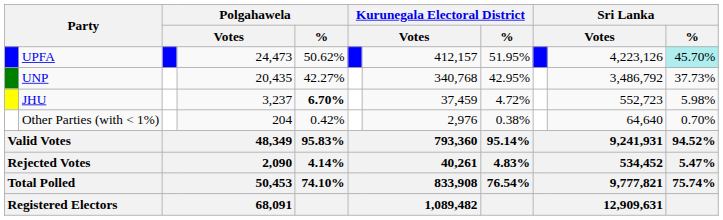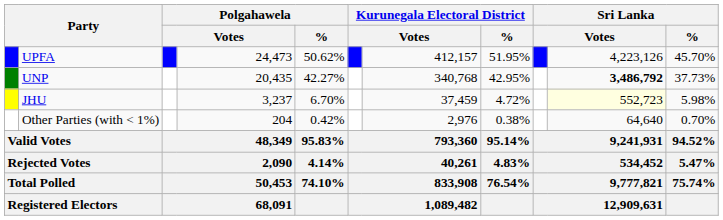(695, 57) paleturquoise background -> (695, 57) no background
(636, 78) normal -> (636, 78) bold
(326, 99) bold -> (327, 99) normal
(641, 99) no background -> (641, 99) lightyellow background
